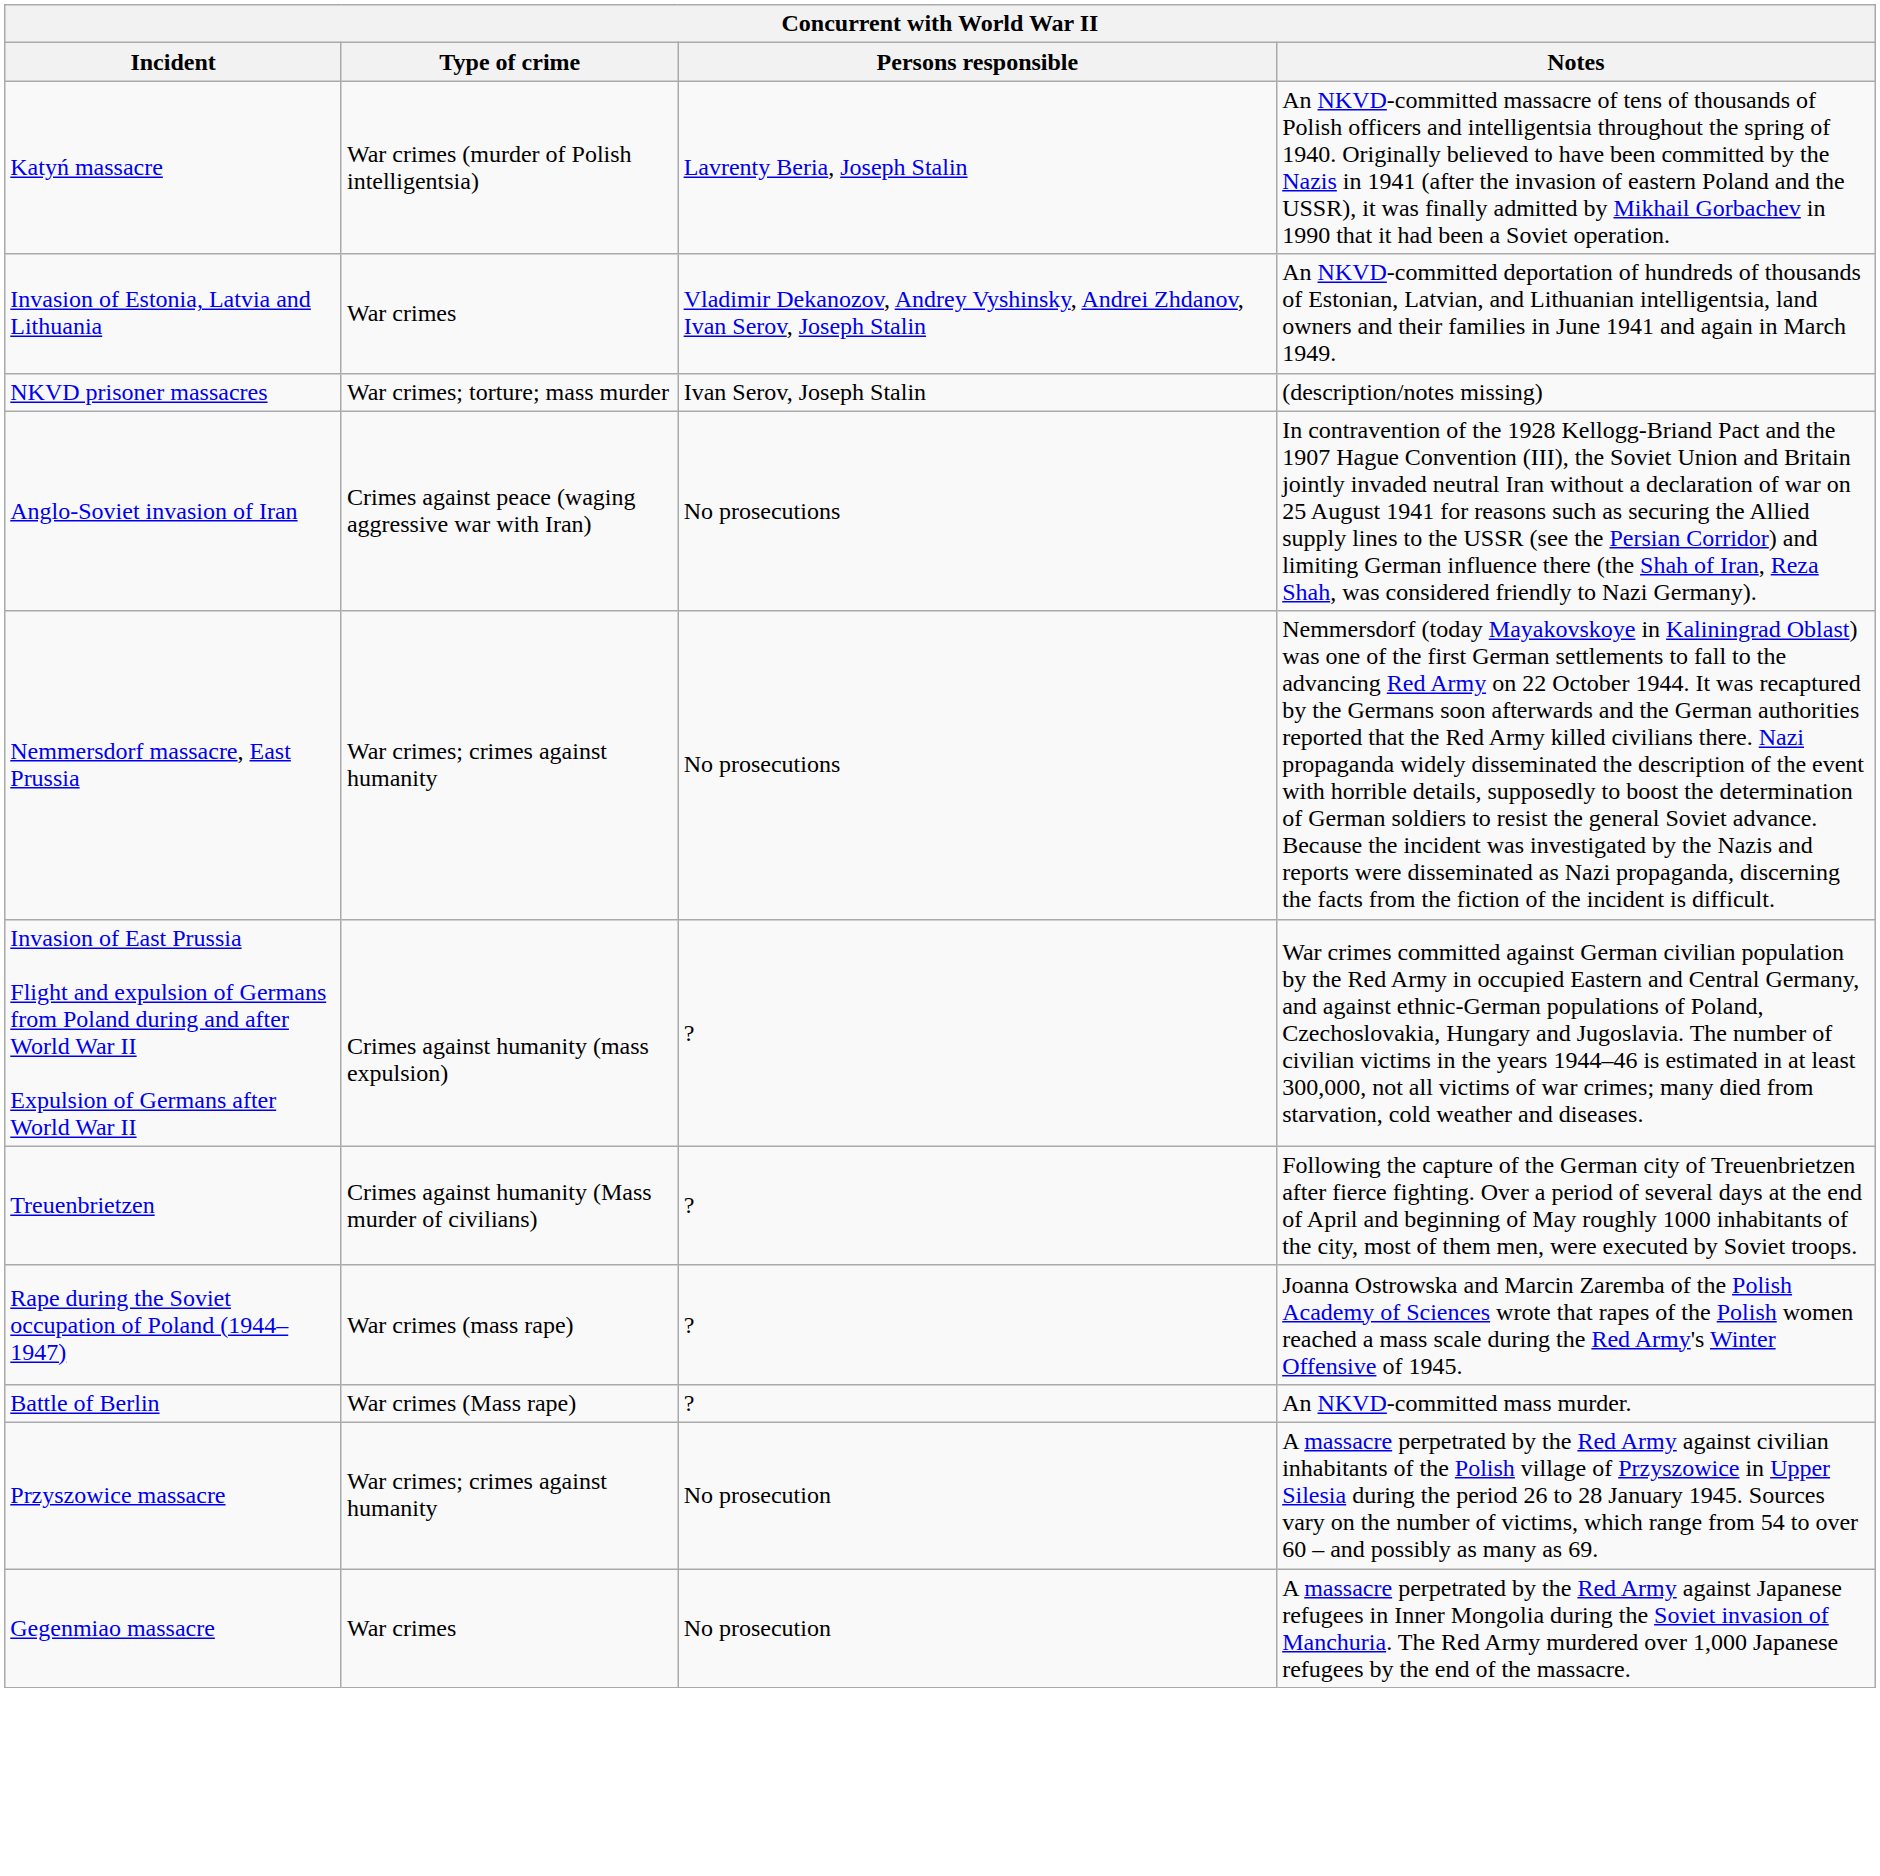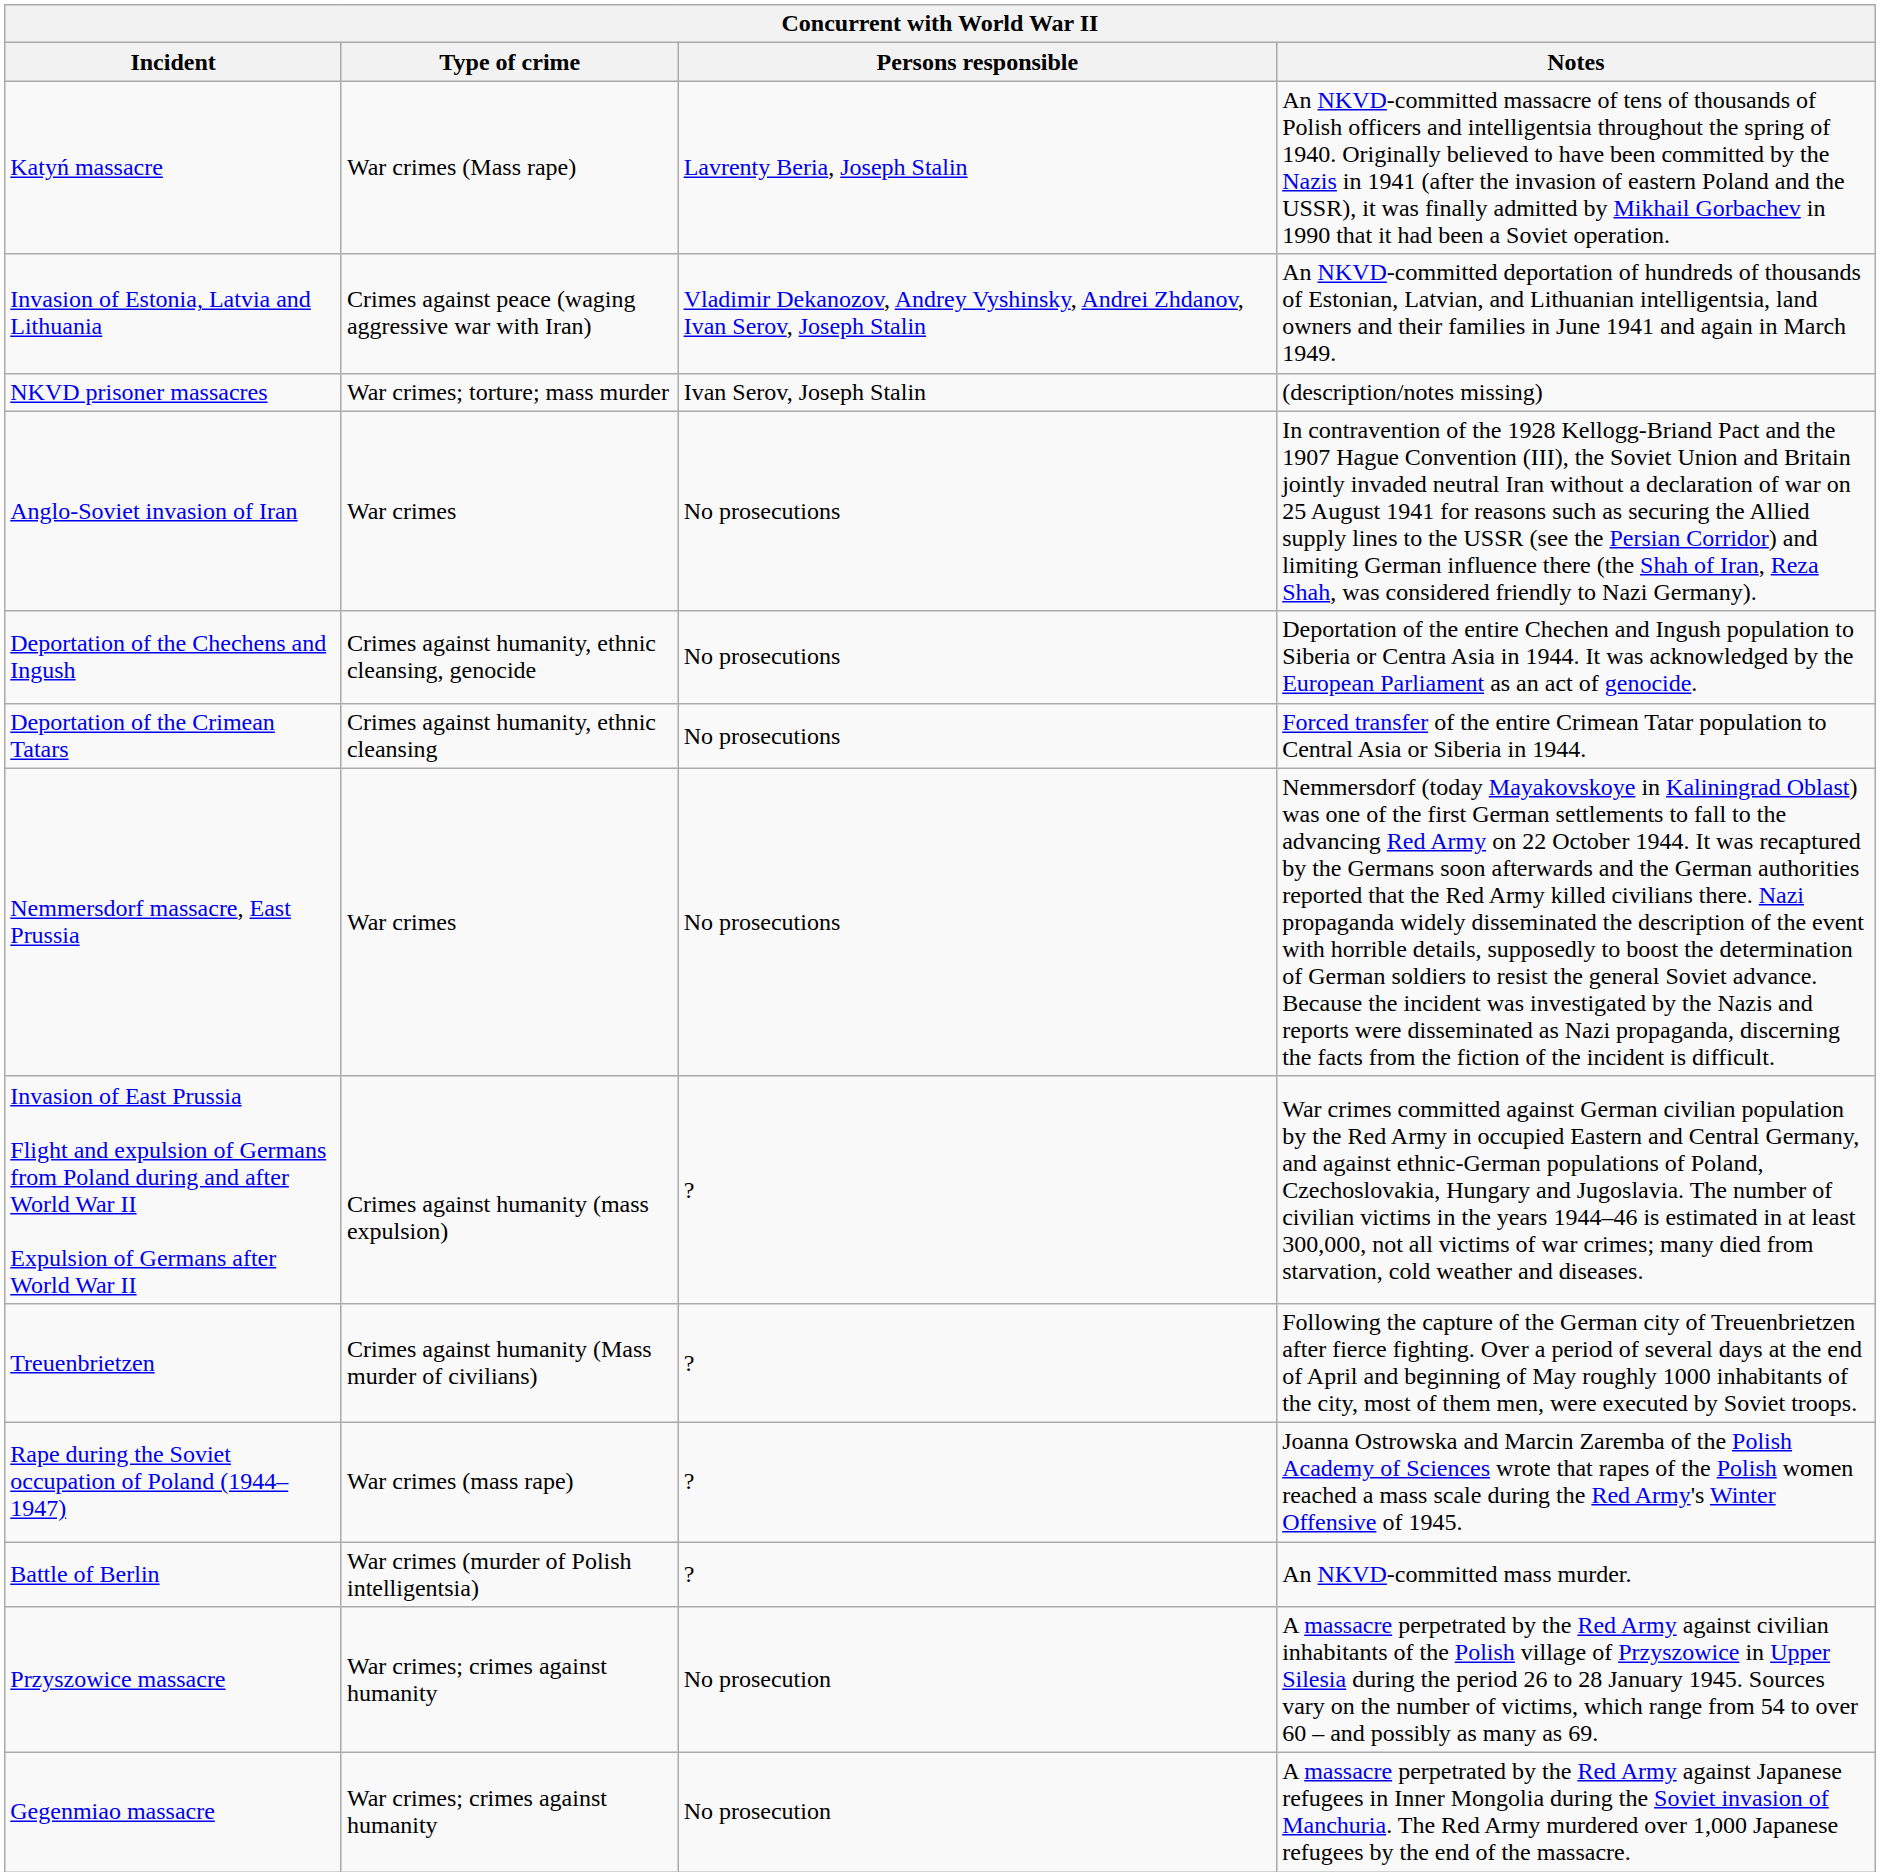(489, 167) War crimes (murder of Polish intelligentsia) -> (462, 167) War crimes (Mass rape)
(402, 313) War crimes -> (491, 313) Crimes against peace (waging aggressive war with Iran)
(491, 510) Crimes against peace (waging aggressive war with Iran) -> (402, 510) War crimes
+ row: (168, 656)
+ row: (143, 735)
(477, 764) War crimes; crimes against humanity -> (402, 922) War crimes
(462, 1403) War crimes (Mass rape) -> (489, 1573) War crimes (murder of Polish intelligentsia)
(402, 1627) War crimes -> (477, 1811) War crimes; crimes against humanity
